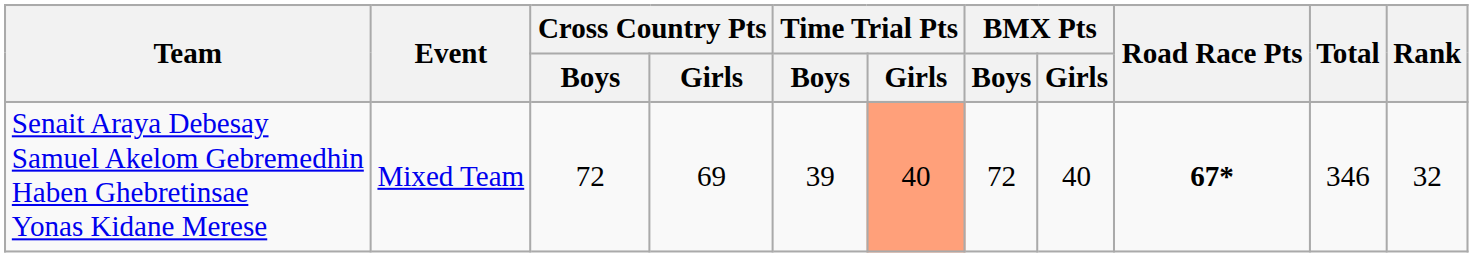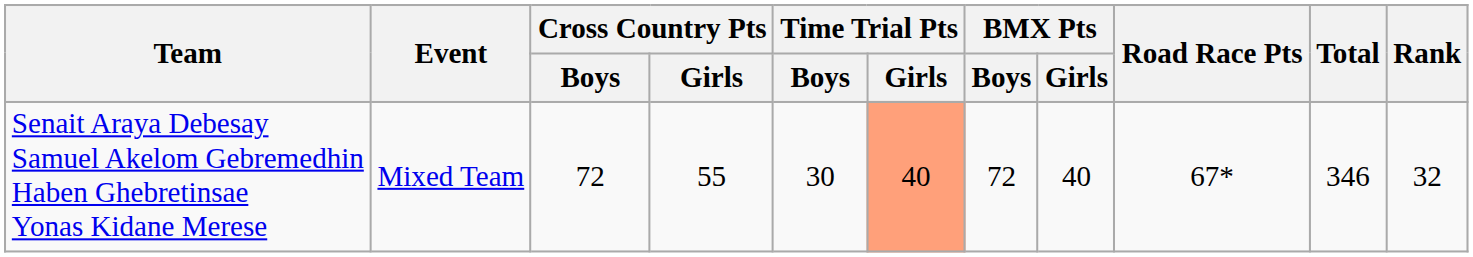(712, 176) 69 -> (712, 176) 55
(820, 176) 39 -> (820, 176) 30
(1212, 176) bold -> (1212, 176) normal
